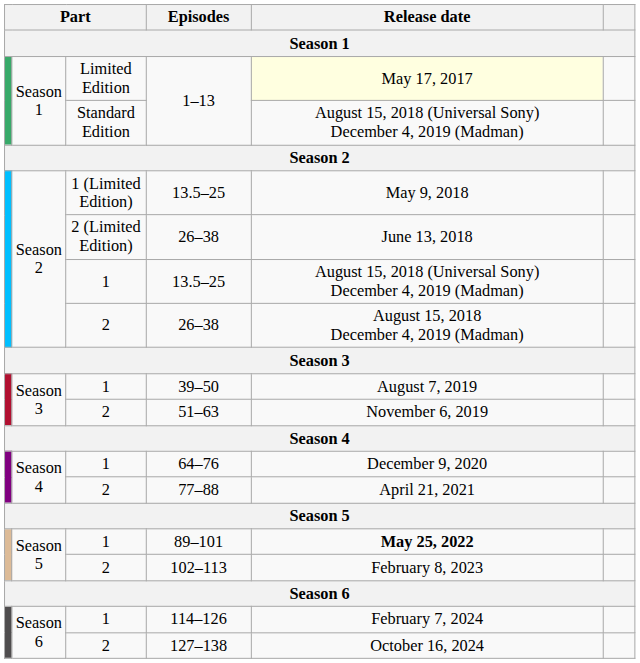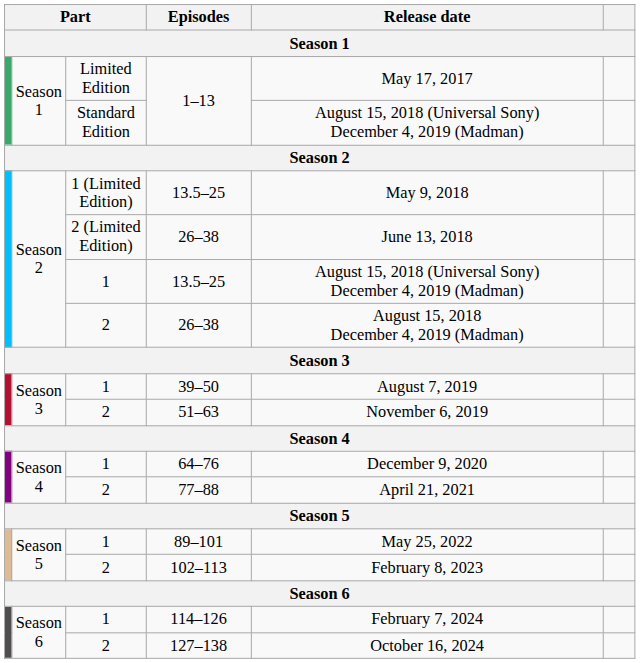(427, 78) lightyellow background -> (427, 78) no background
(427, 541) bold -> (427, 541) normal
